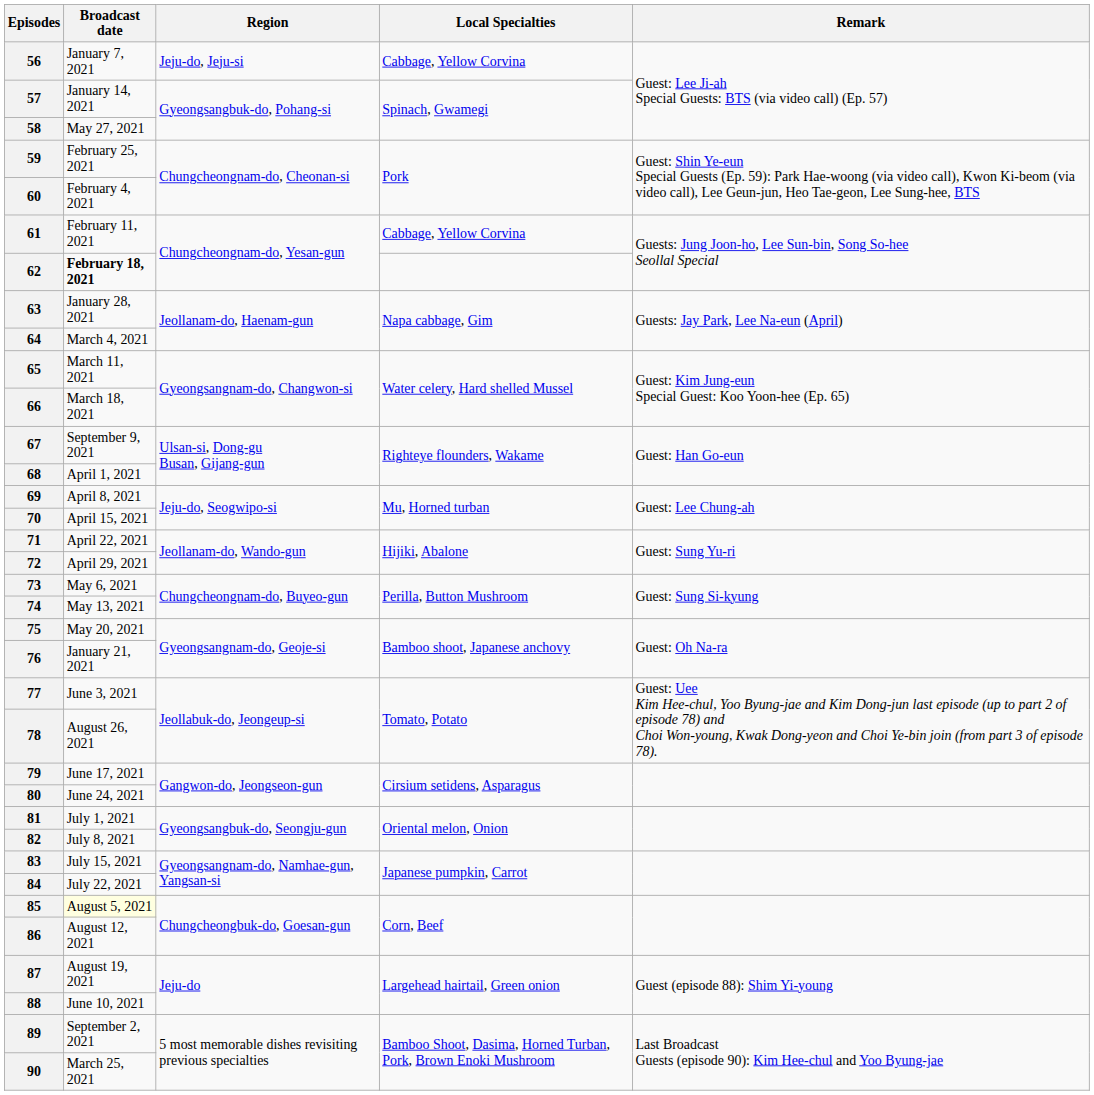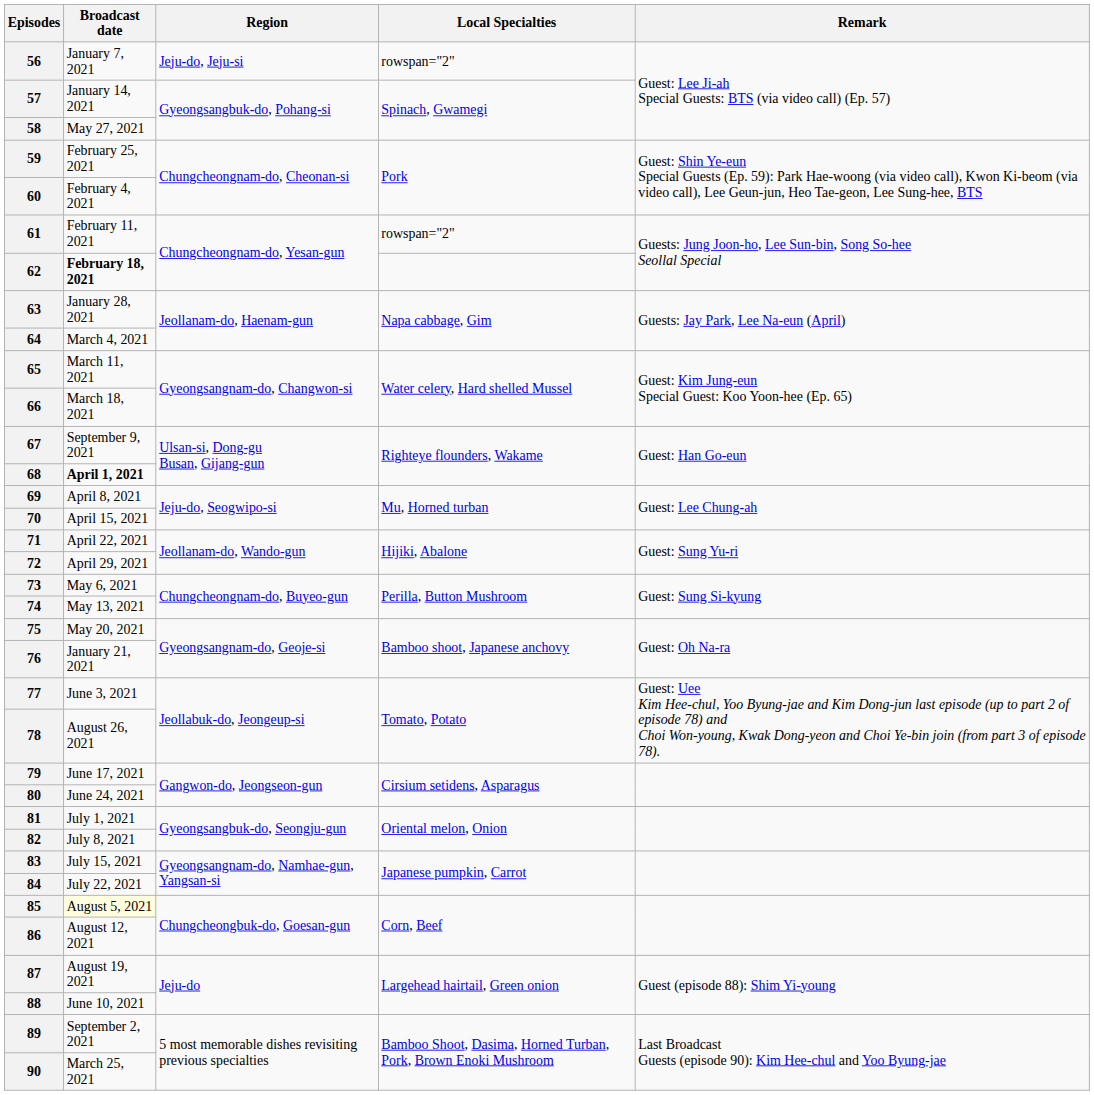(454, 61) Cabbage, Yellow Corvina -> (418, 61) rowspan="2"
(454, 234) Cabbage, Yellow Corvina -> (418, 234) rowspan="2"
(104, 474) normal -> (105, 474) bold
